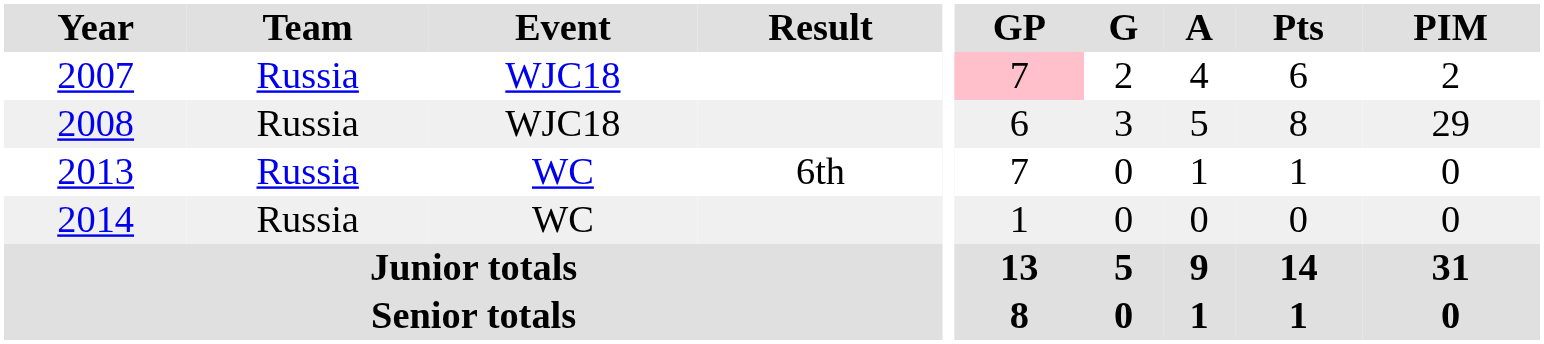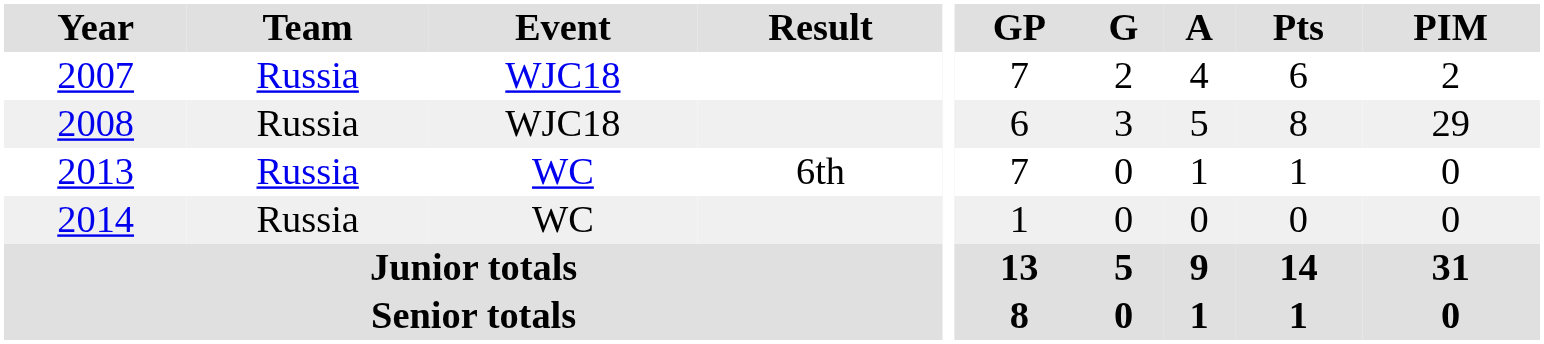(1019, 75) pink background -> (1019, 75) no background
